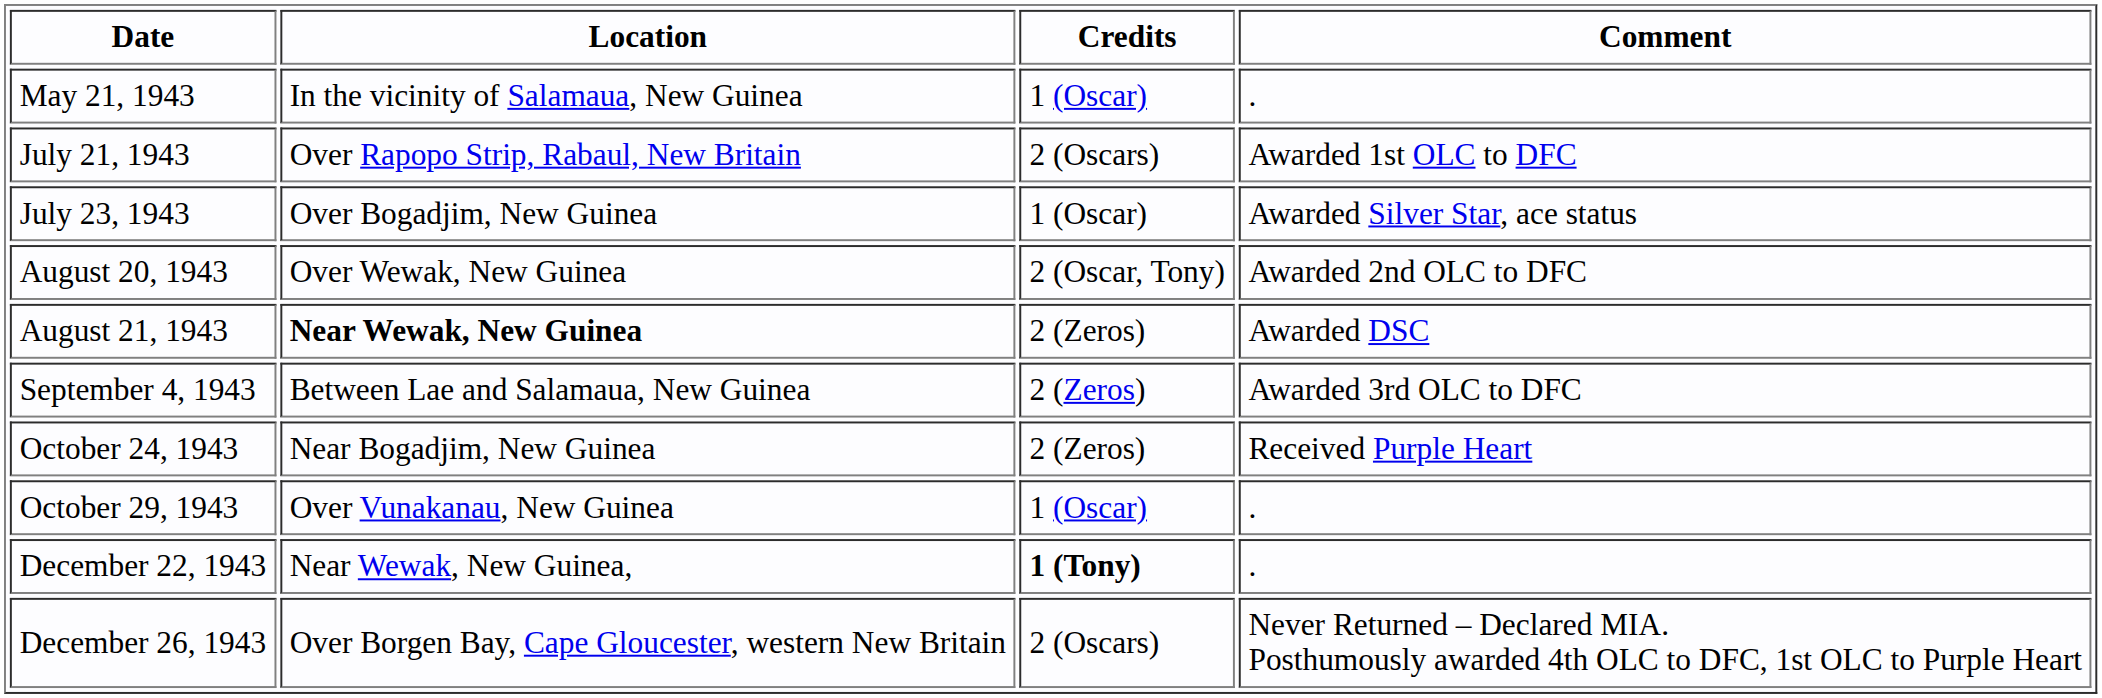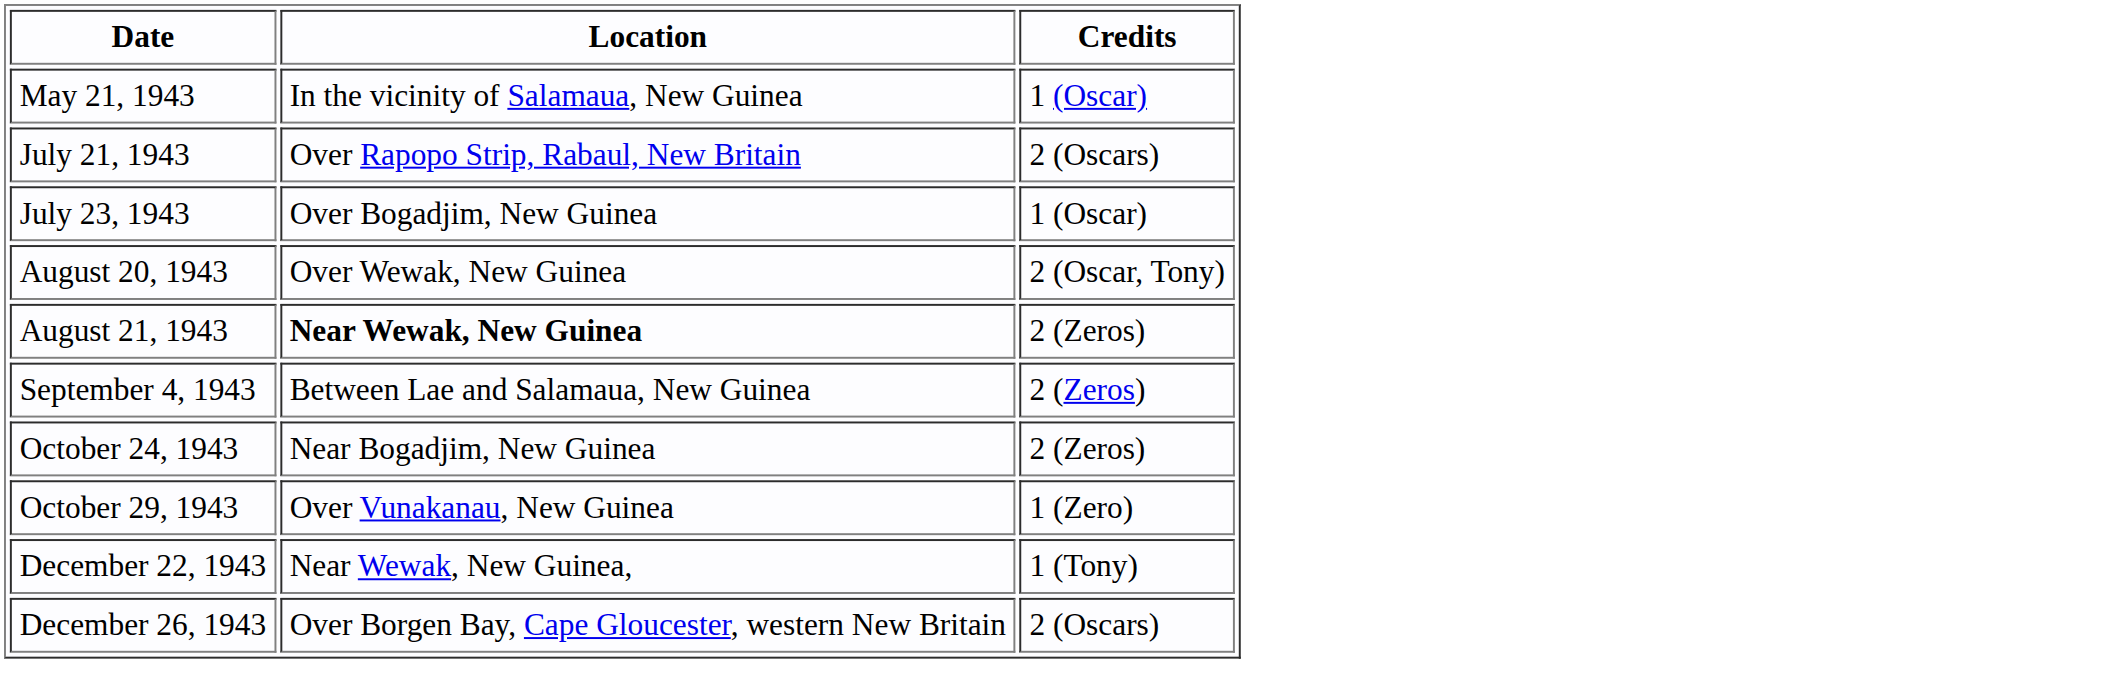- column: (1665, 36)
(1088, 507) 1 (Oscar) -> (1081, 507) 1 (Zero)
(1085, 566) bold -> (1084, 566) normal
